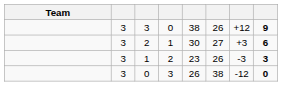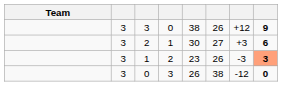(265, 58) no background -> (265, 58) lightsalmon background
